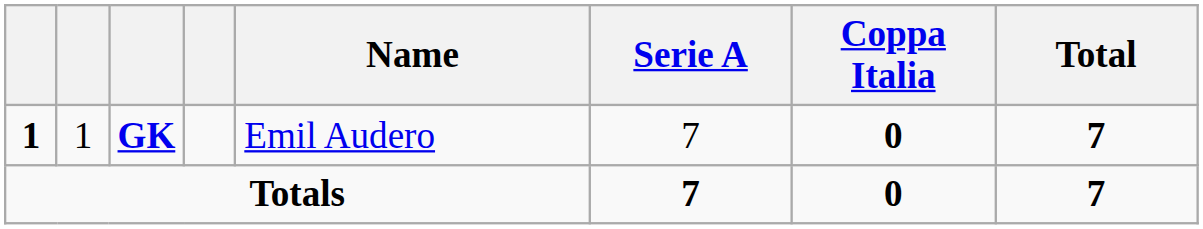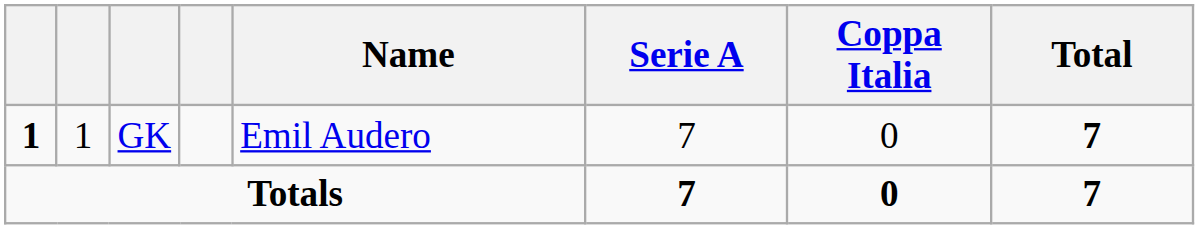(146, 134) bold -> (144, 134) normal
(893, 134) bold -> (889, 134) normal
